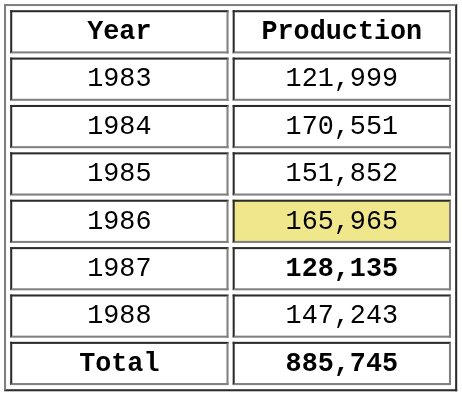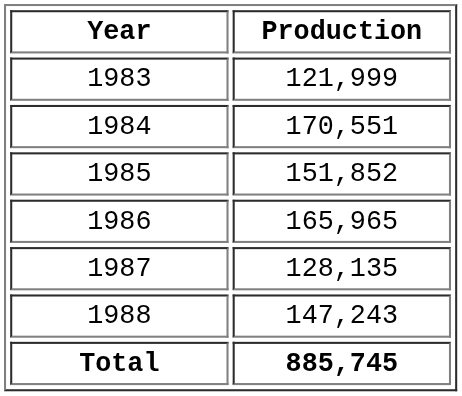(342, 221) khaki background -> (342, 221) no background
(342, 269) bold -> (342, 269) normal
